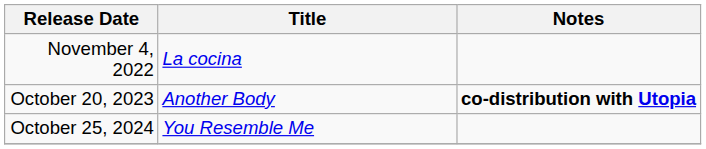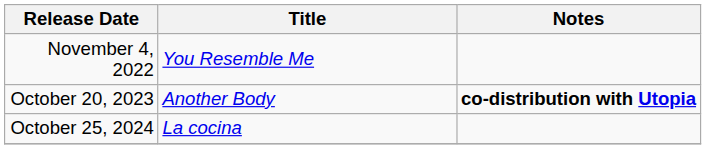(202, 59) La cocina -> (238, 59) You Resemble Me
(238, 128) You Resemble Me -> (202, 128) La cocina
